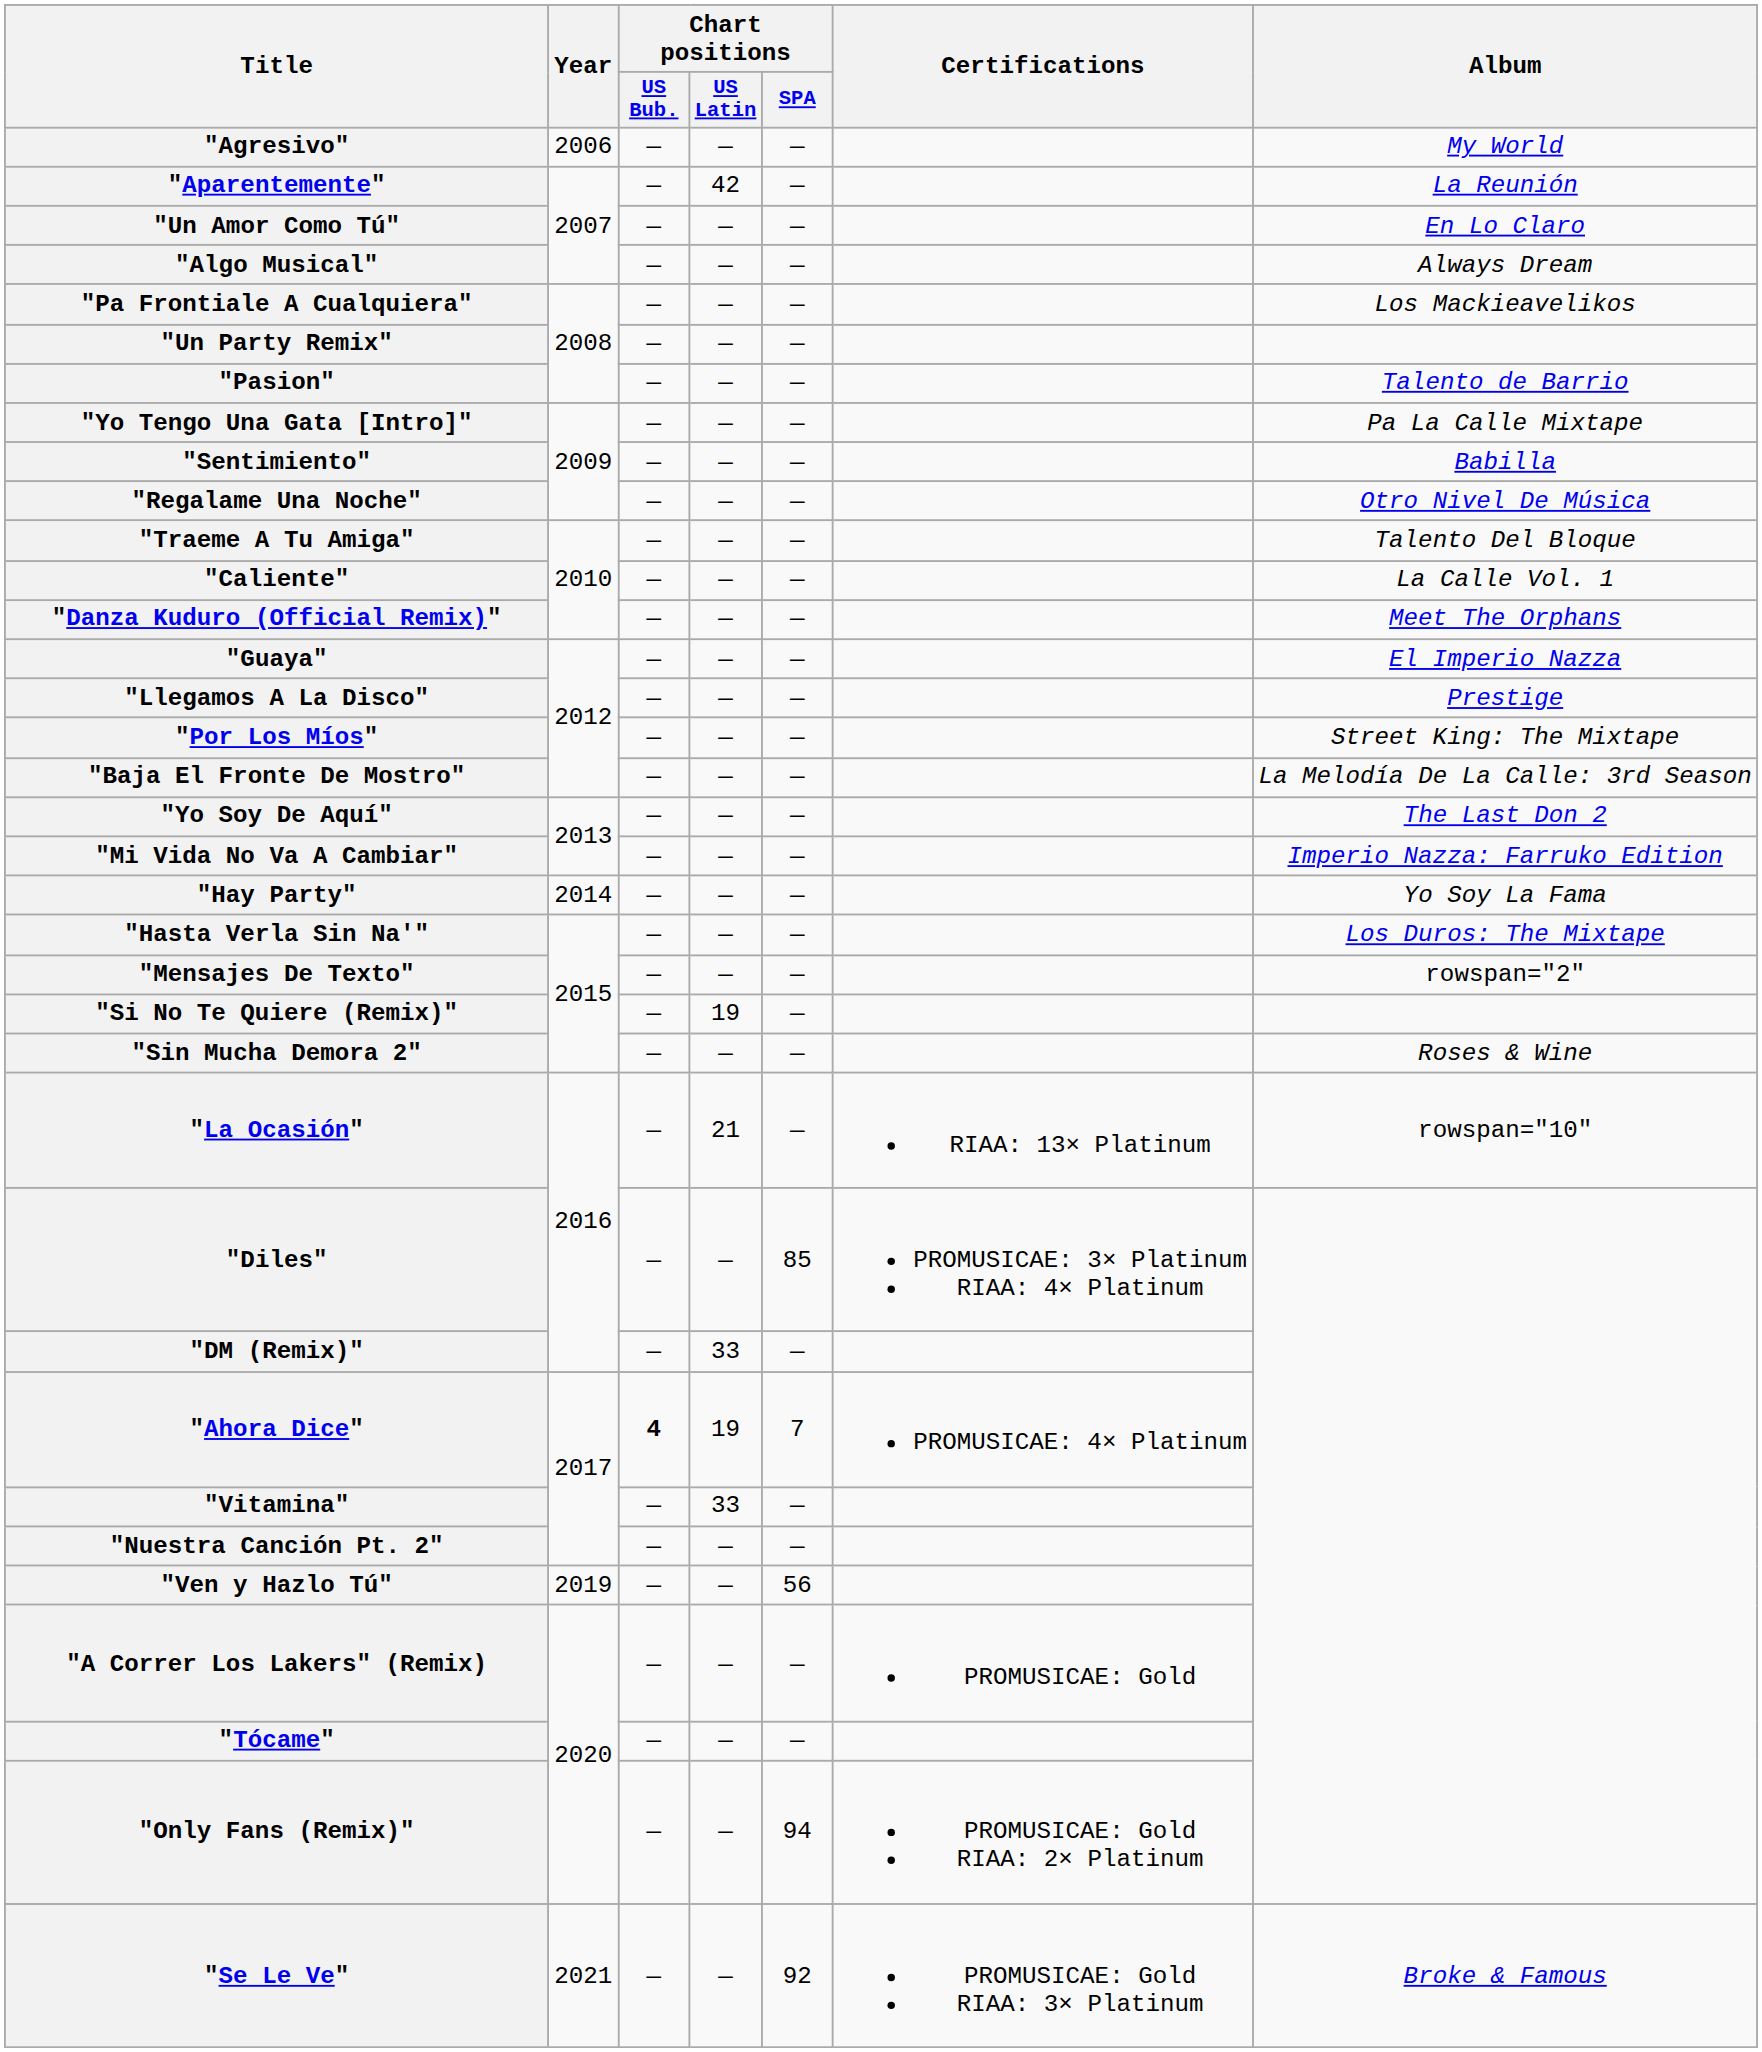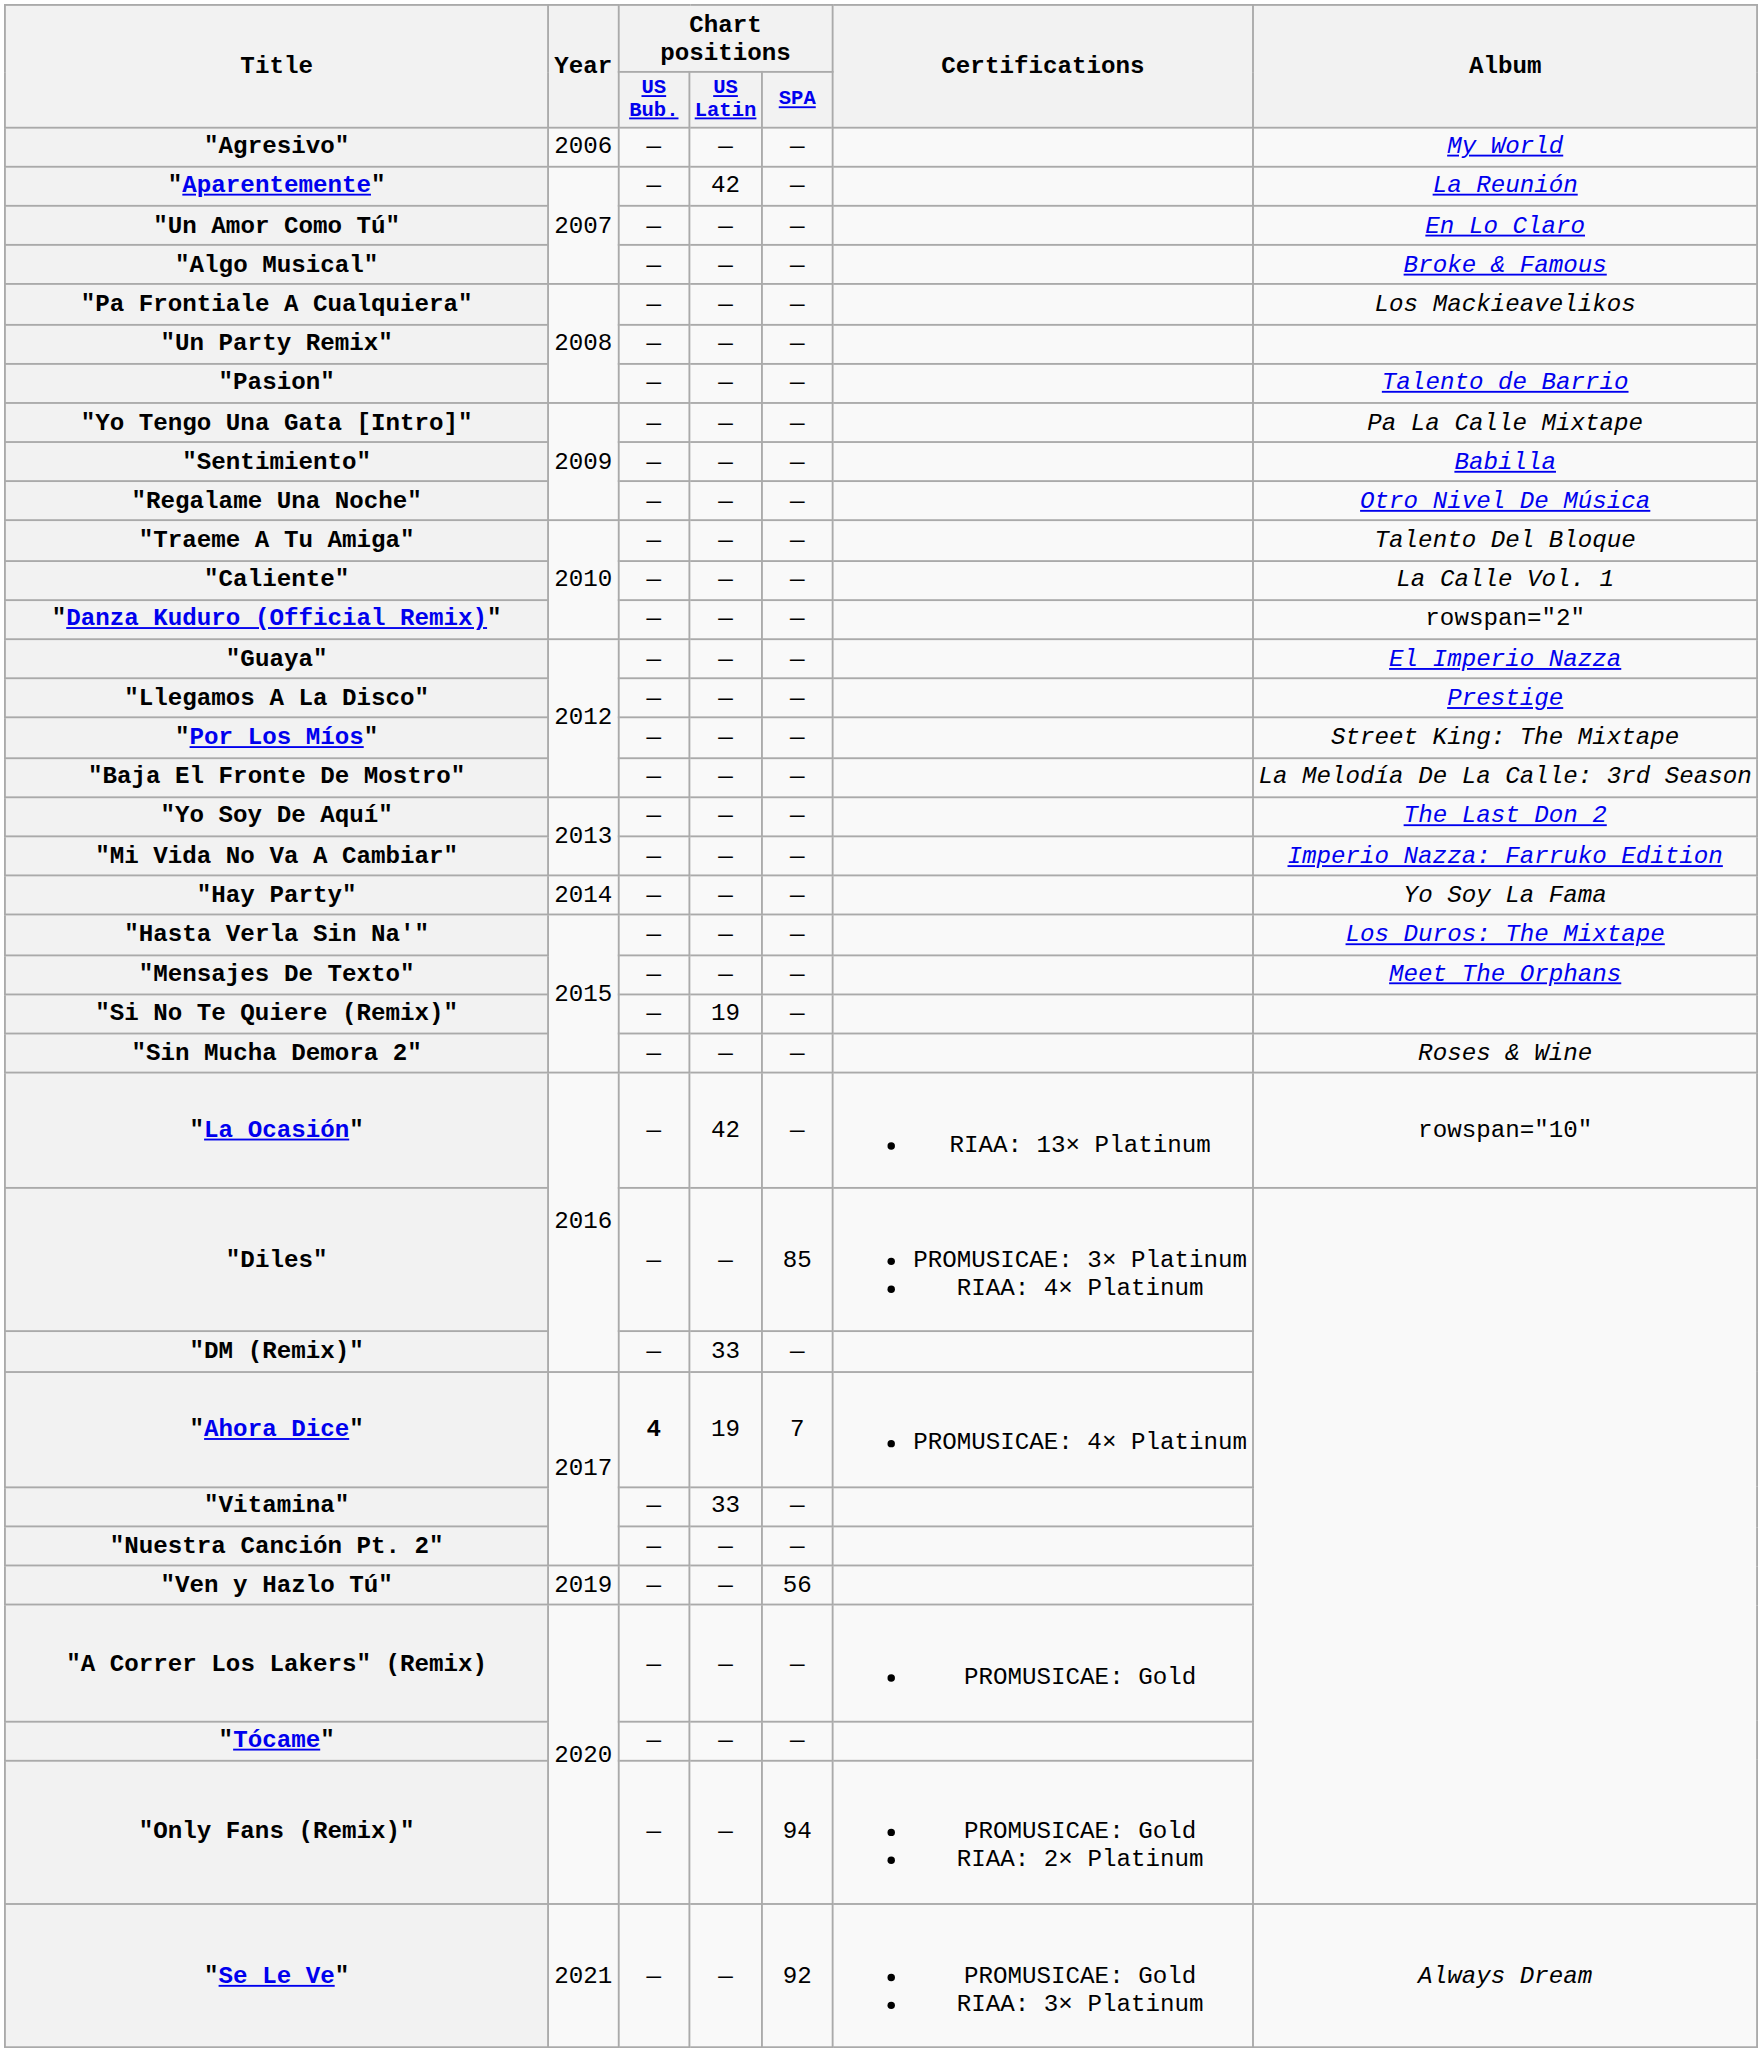(1505, 265) Always Dream -> (1505, 265) Broke & Famous
(1505, 620) Meet The Orphans -> (1505, 620) rowspan="2"
(1505, 974) rowspan="2" -> (1505, 974) Meet The Orphans
(726, 1131) 21 -> (726, 1131) 42
(1505, 1976) Broke & Famous -> (1505, 1976) Always Dream
